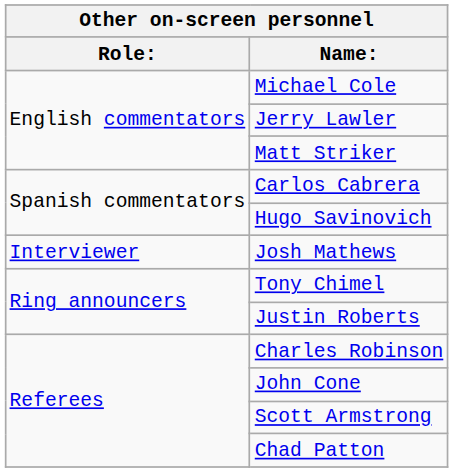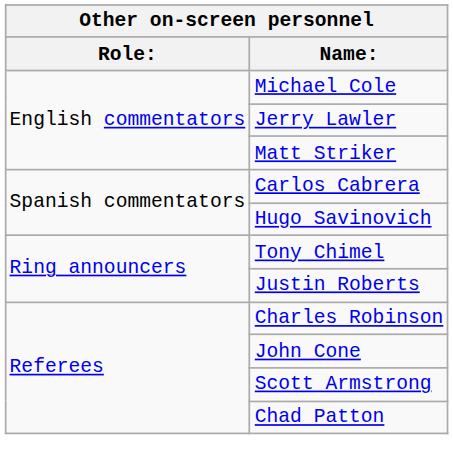- row: (325, 252)
